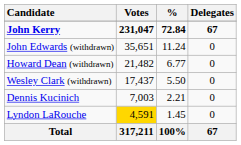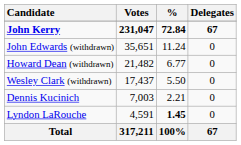(142, 115) gold background -> (142, 115) no background
(176, 115) normal -> (176, 115) bold
